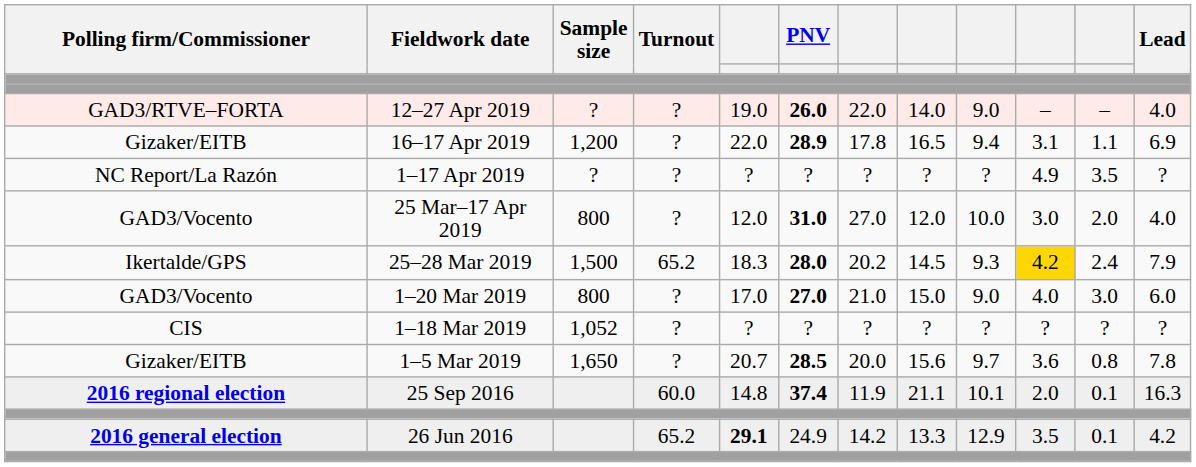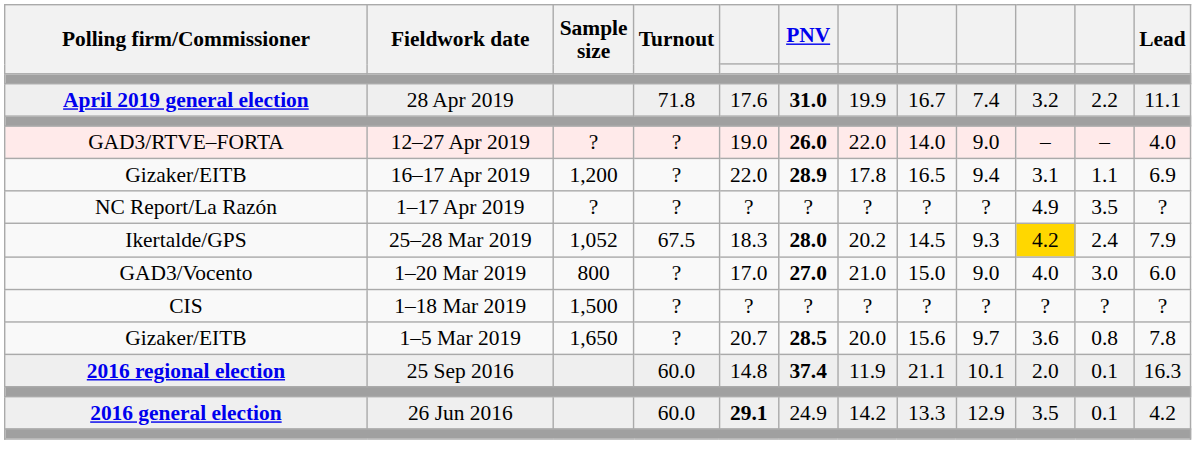+ row: (186, 100)
- row: (186, 218)
(594, 262) 1,500 -> (594, 240) 1,052
(676, 262) 65.2 -> (676, 240) 67.5
(594, 327) 1,052 -> (594, 305) 1,500
(676, 435) 65.2 -> (676, 412) 60.0
